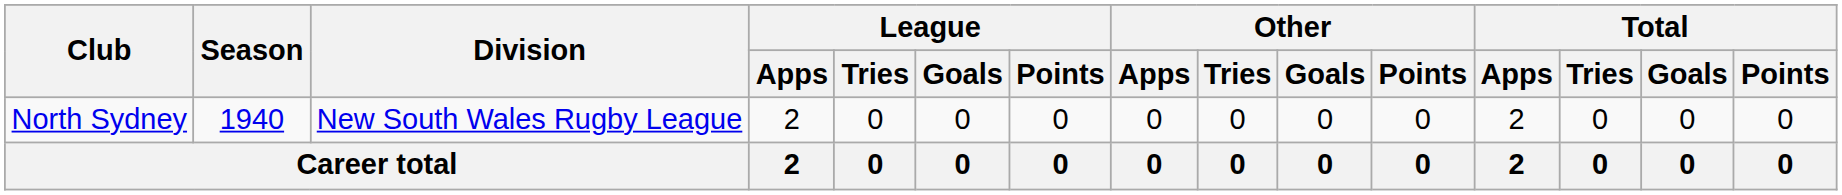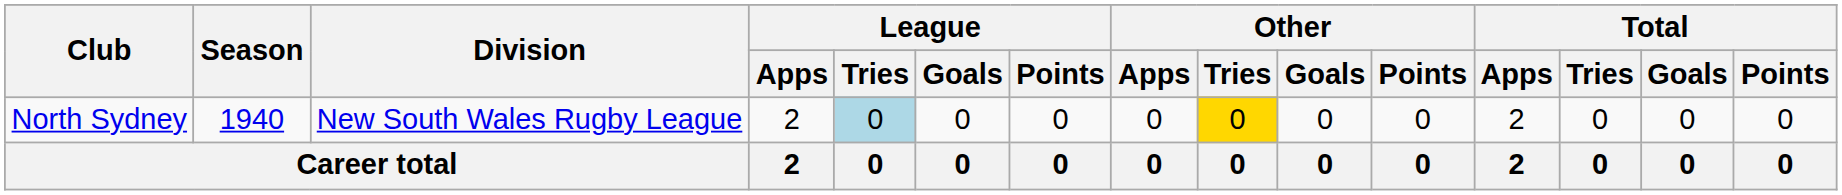(875, 119) no background -> (875, 119) lightblue background
(1238, 119) no background -> (1238, 119) gold background
